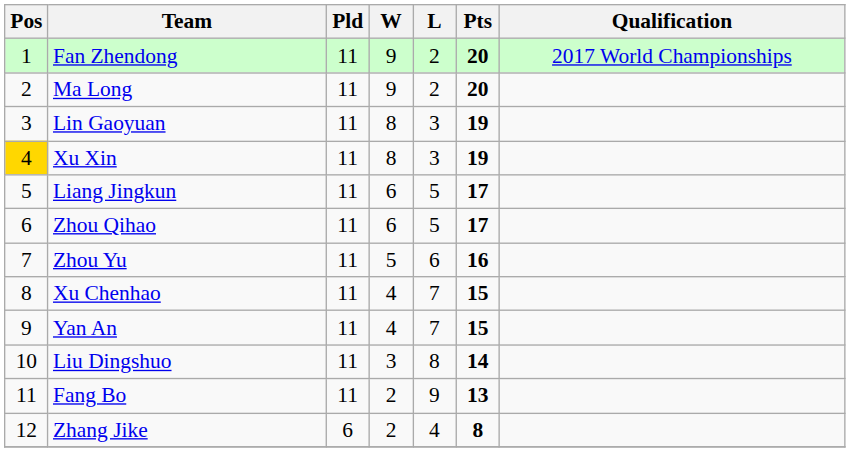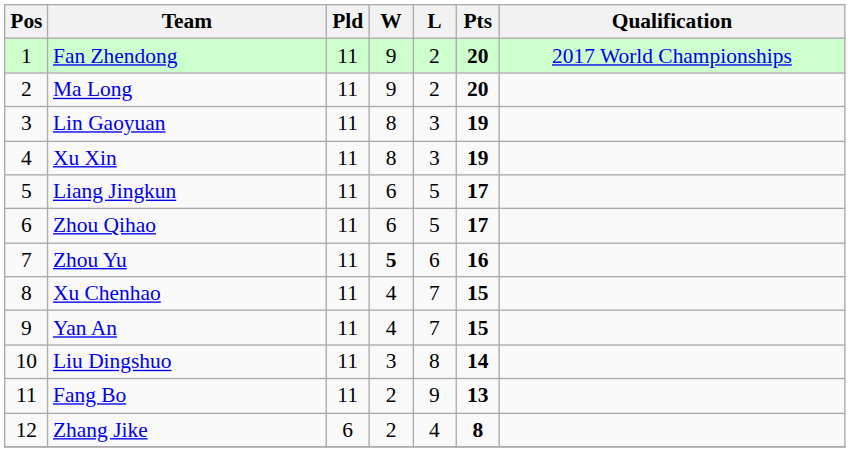(26, 157) gold background -> (26, 157) no background
(391, 259) normal -> (391, 259) bold
